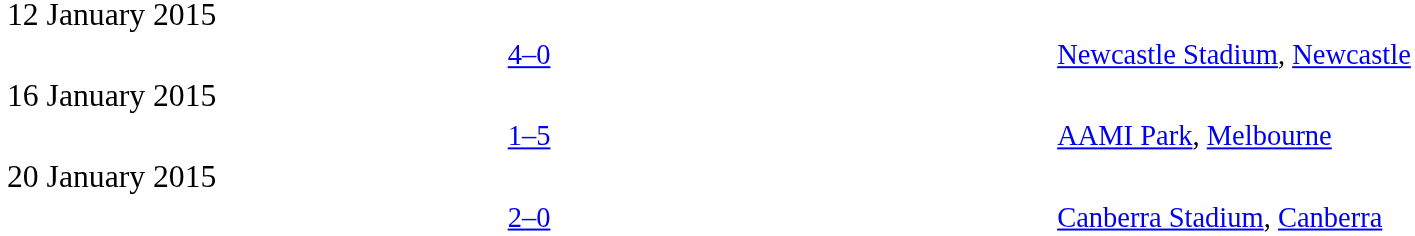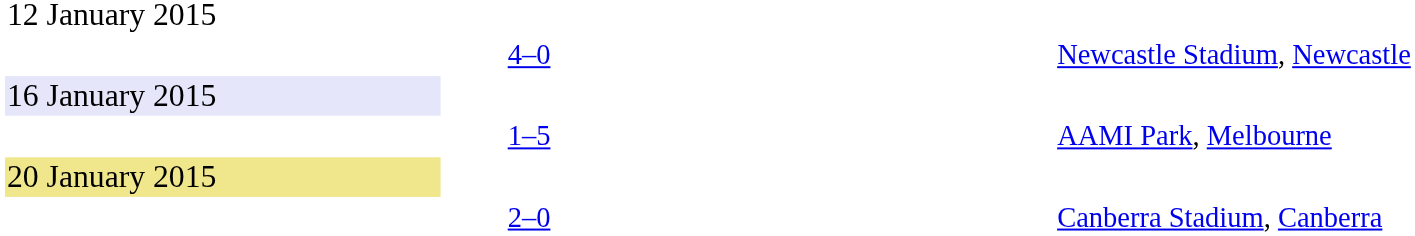(112, 95) no background -> (112, 95) lavender background
(112, 176) no background -> (112, 176) khaki background
